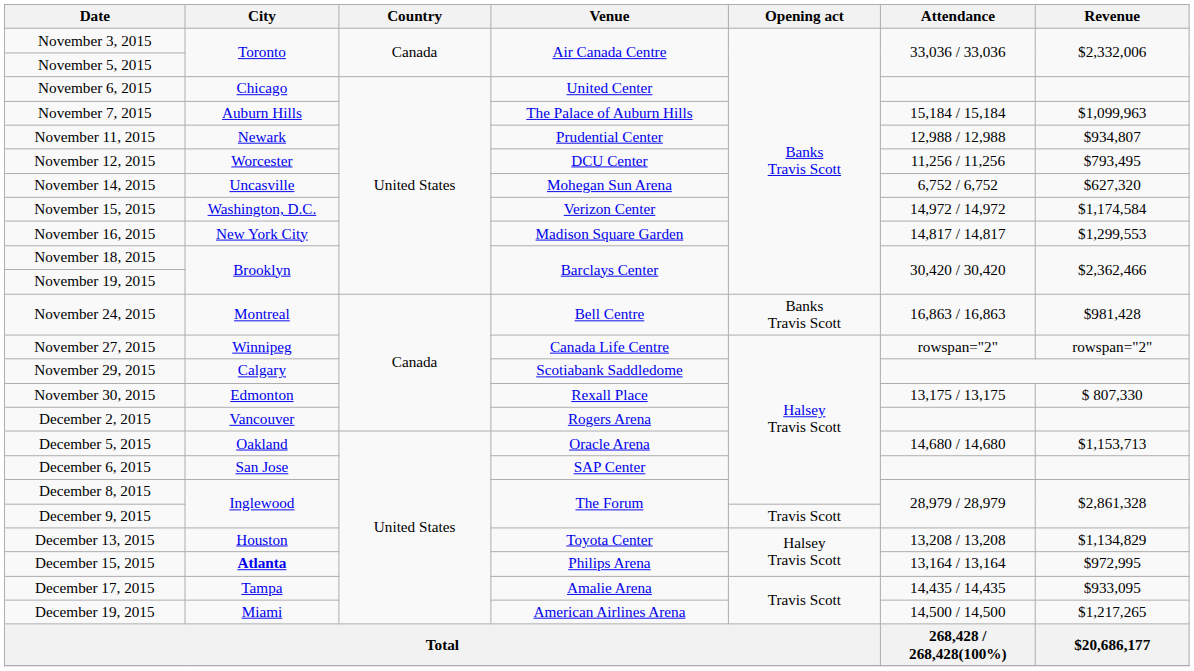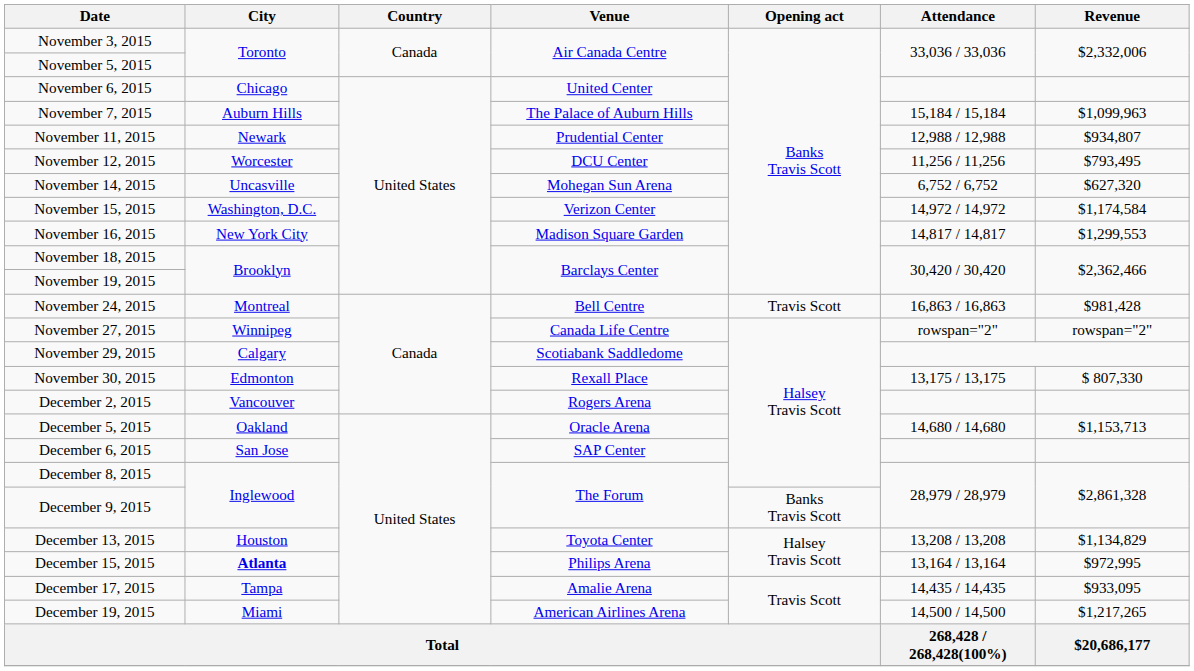(804, 314) Banks Travis Scott -> (804, 305) Travis Scott
(804, 515) Travis Scott -> (804, 507) Banks Travis Scott
